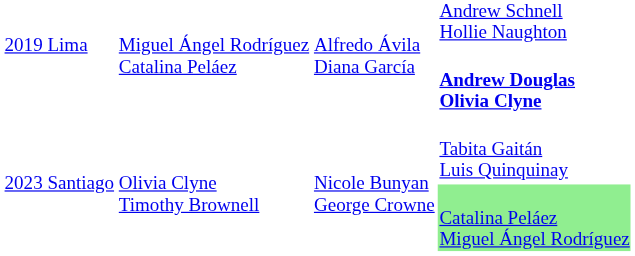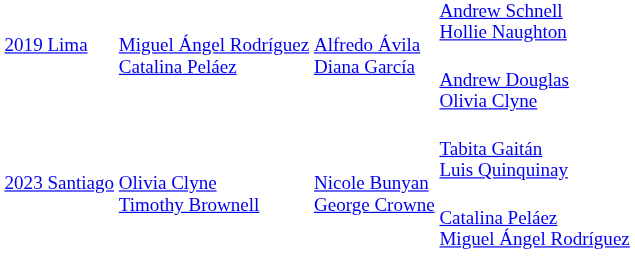(507, 90) bold -> (504, 90) normal
(535, 228) lightgreen background -> (535, 228) no background
